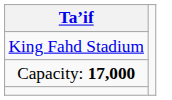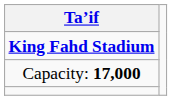(76, 45) normal -> (82, 45) bold
